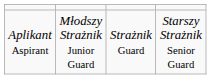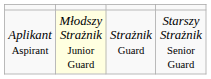(81, 42) no background -> (81, 42) lightyellow background
